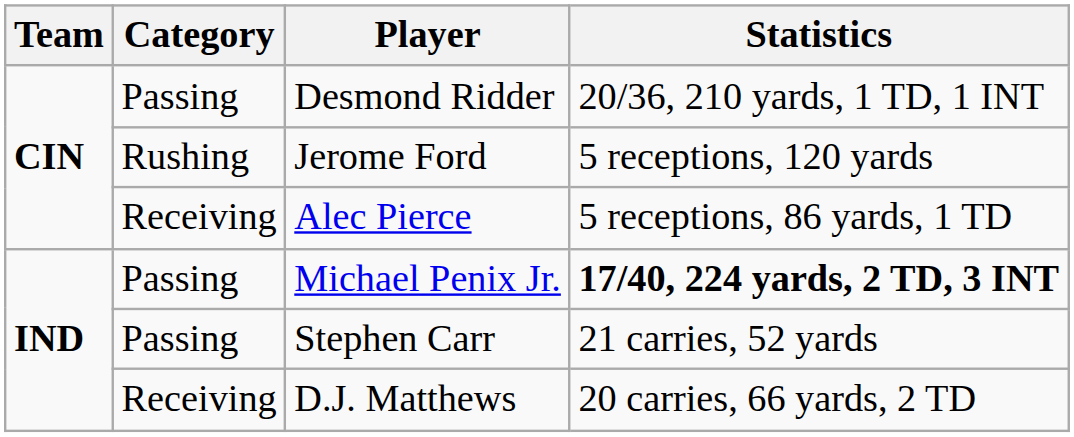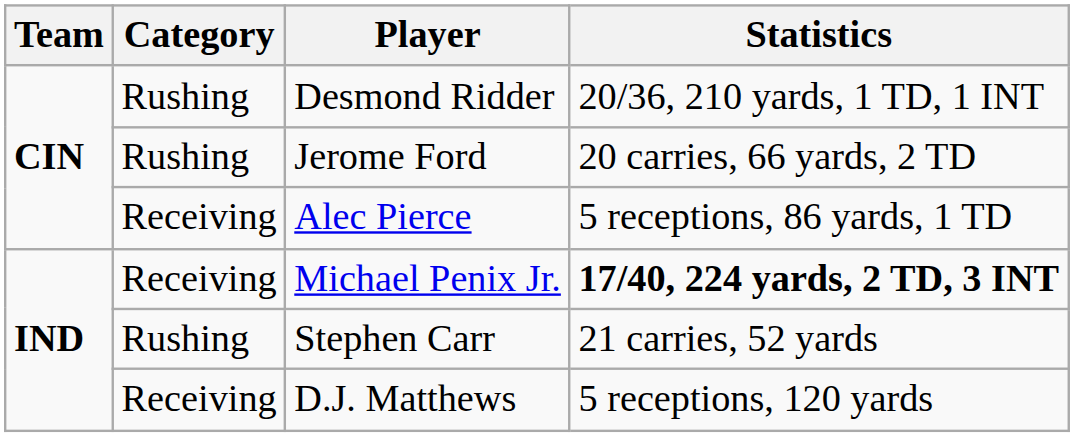(180, 95) Passing -> (185, 95) Rushing
(756, 156) 5 receptions, 120 yards -> (777, 156) 20 carries, 66 yards, 2 TD
(180, 277) Passing -> (199, 277) Receiving
(180, 338) Passing -> (185, 338) Rushing
(777, 398) 20 carries, 66 yards, 2 TD -> (756, 398) 5 receptions, 120 yards
